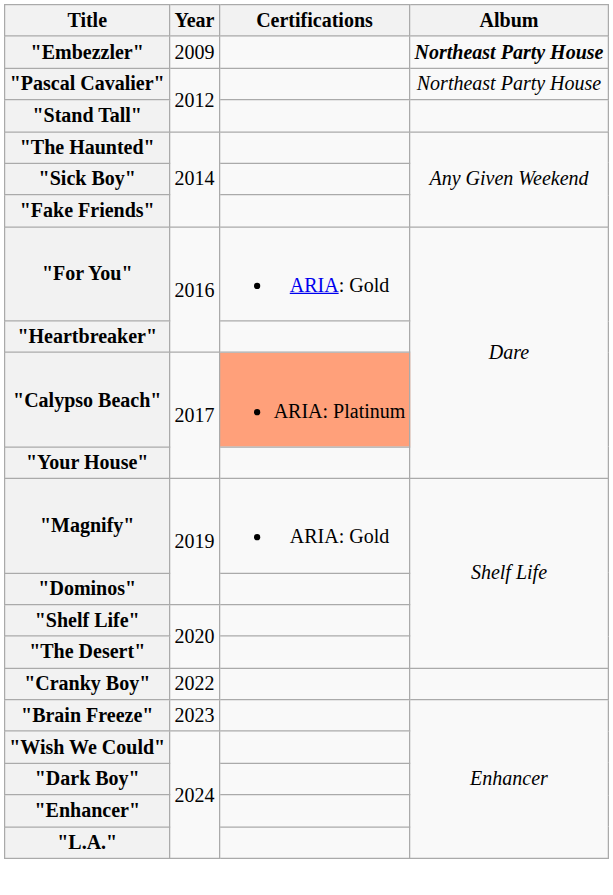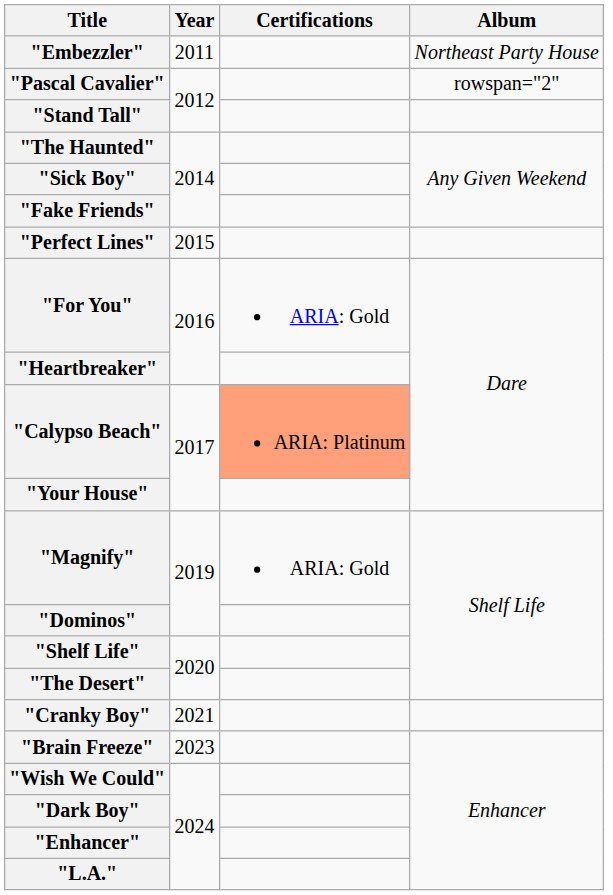(194, 52) 2009 -> (194, 52) 2011
(509, 52) bold -> (507, 52) normal
(509, 83) Northeast Party House -> (507, 83) rowspan="2"
+ row: (87, 242)
(194, 683) 2022 -> (194, 715) 2021
